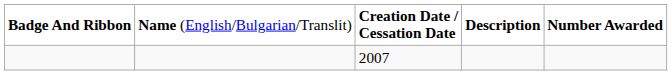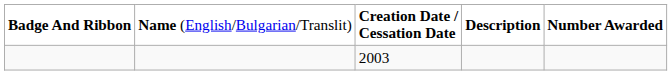(374, 57) 2007 -> (374, 57) 2003
